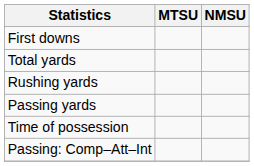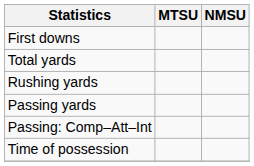rows swapped: (80, 149) <-> (68, 127)
